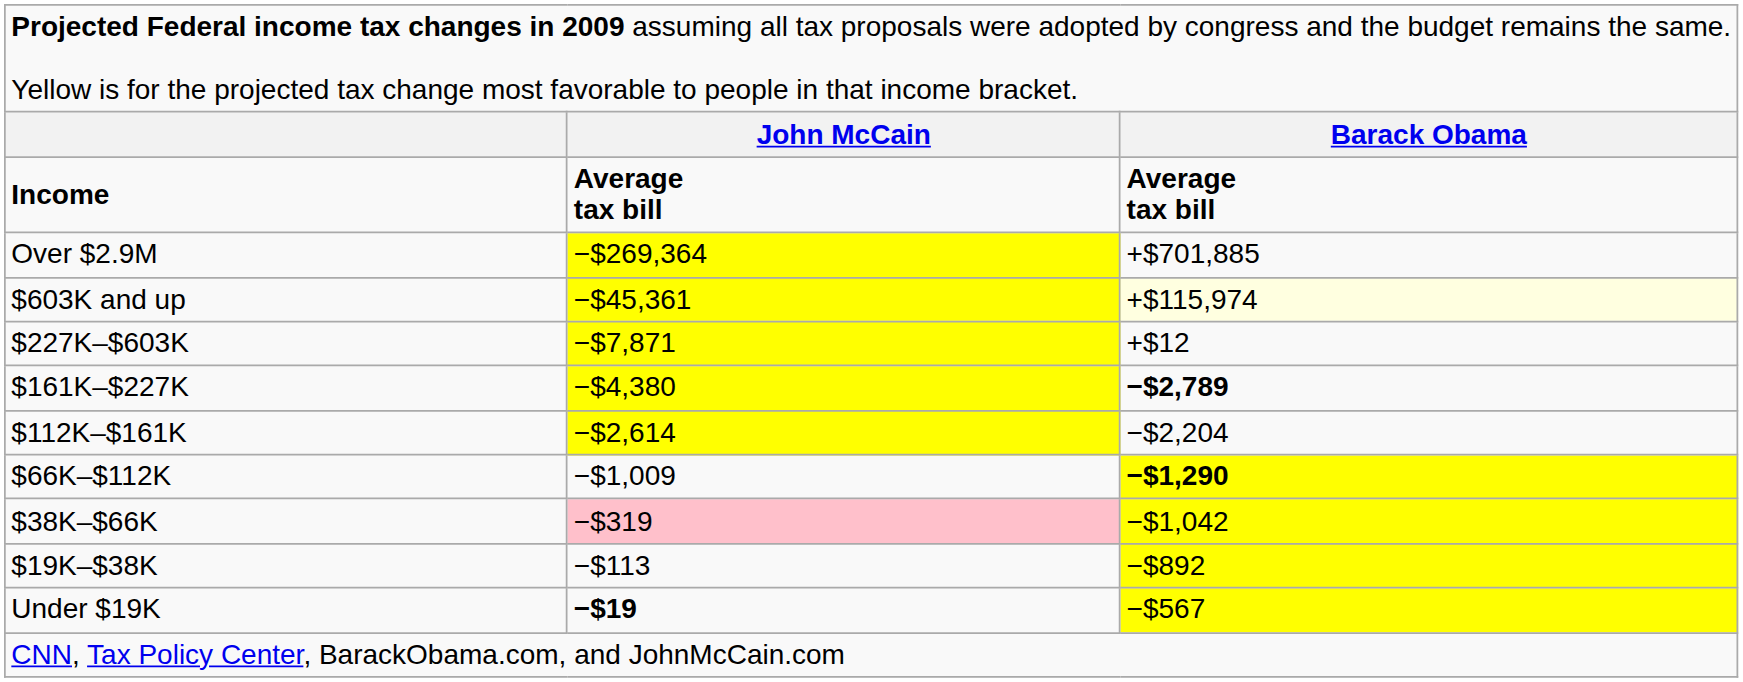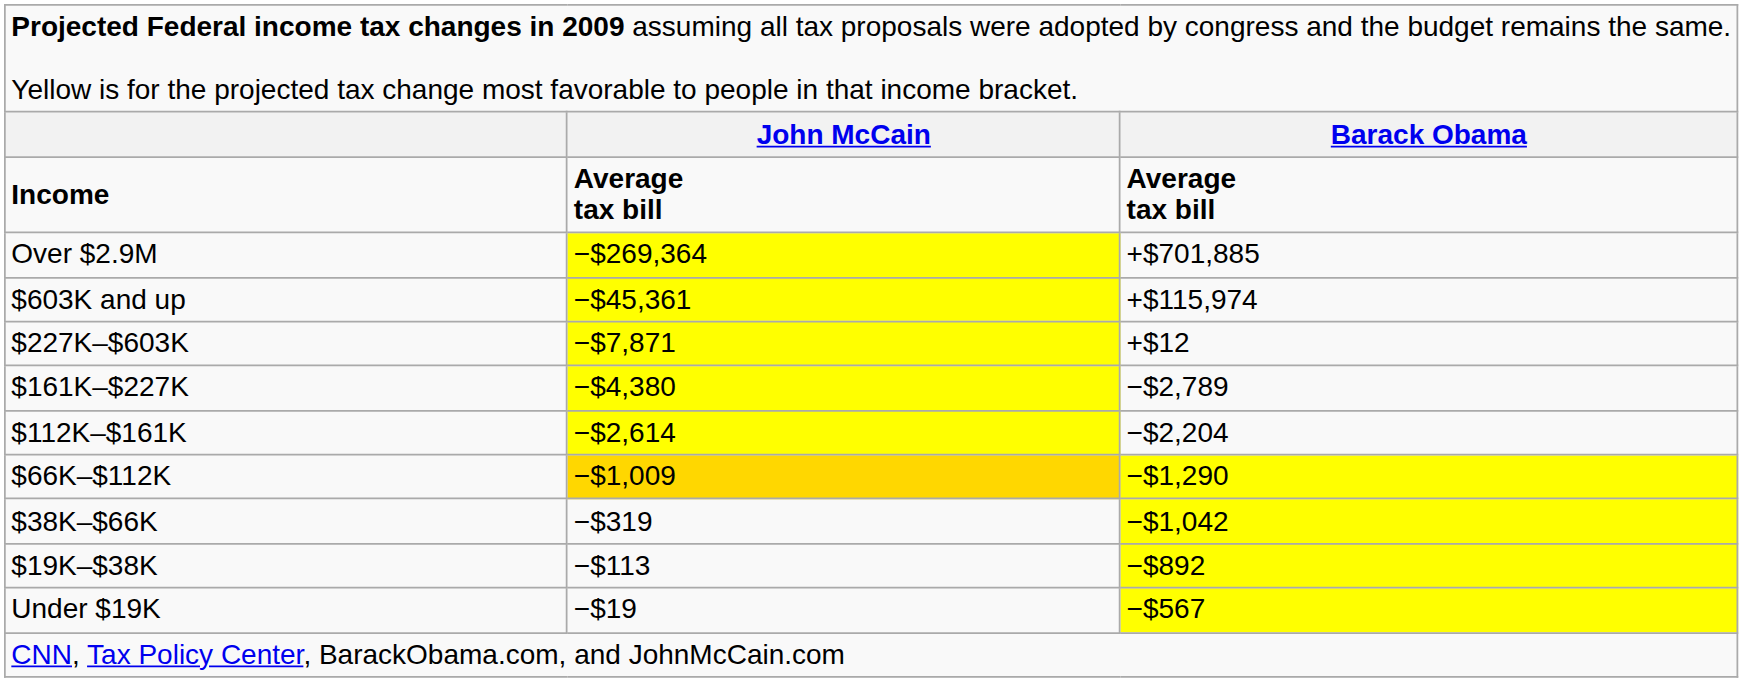(1192, 298) lightyellow background -> (1192, 298) no background
(1178, 387) bold -> (1178, 387) normal
(625, 476) no background -> (625, 476) gold background
(1178, 476) bold -> (1178, 476) normal
(613, 520) pink background -> (613, 520) no background
(605, 609) bold -> (605, 609) normal
